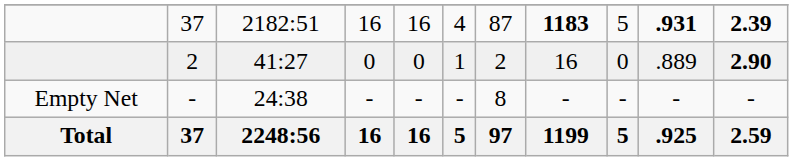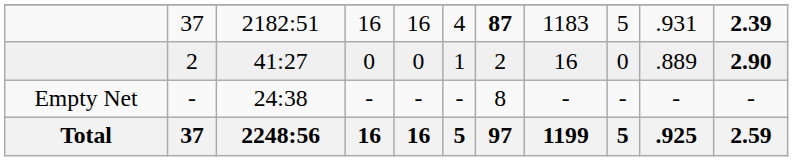(501, 23) normal -> (500, 23) bold
(566, 23) bold -> (566, 23) normal
(676, 23) bold -> (676, 23) normal
